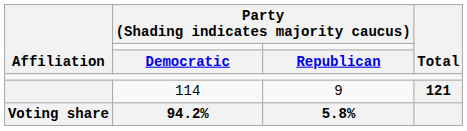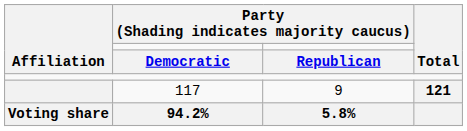(188, 91) 114 -> (188, 91) 117
